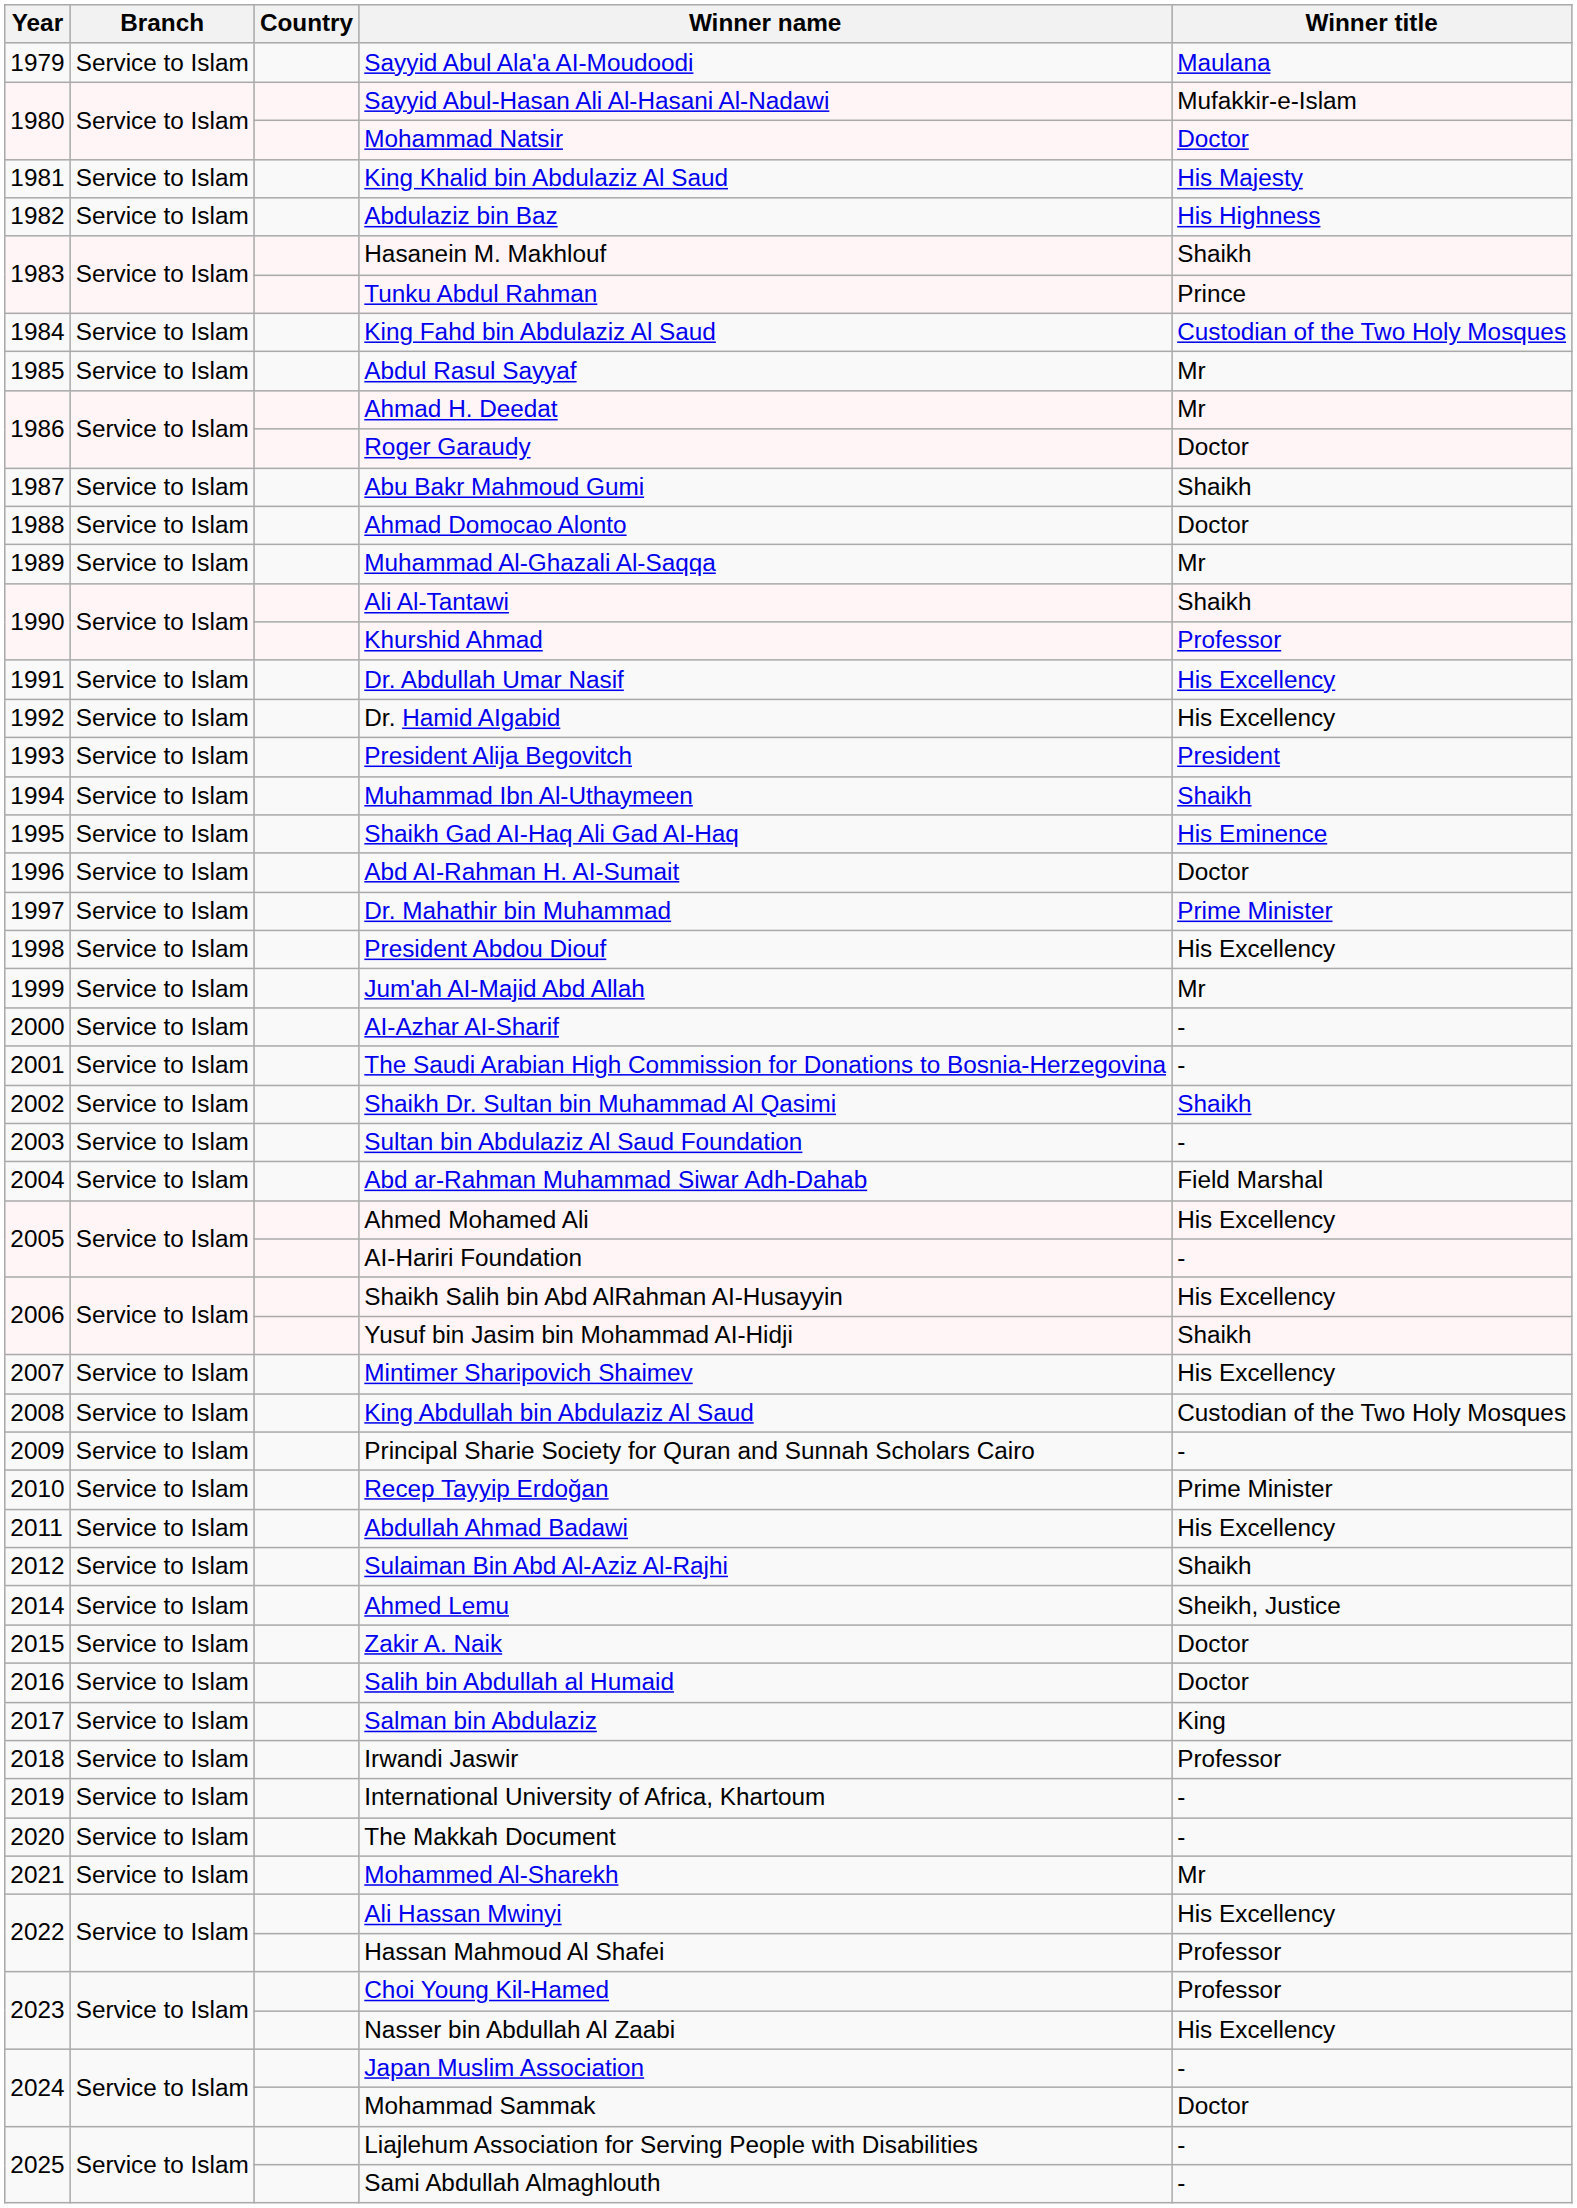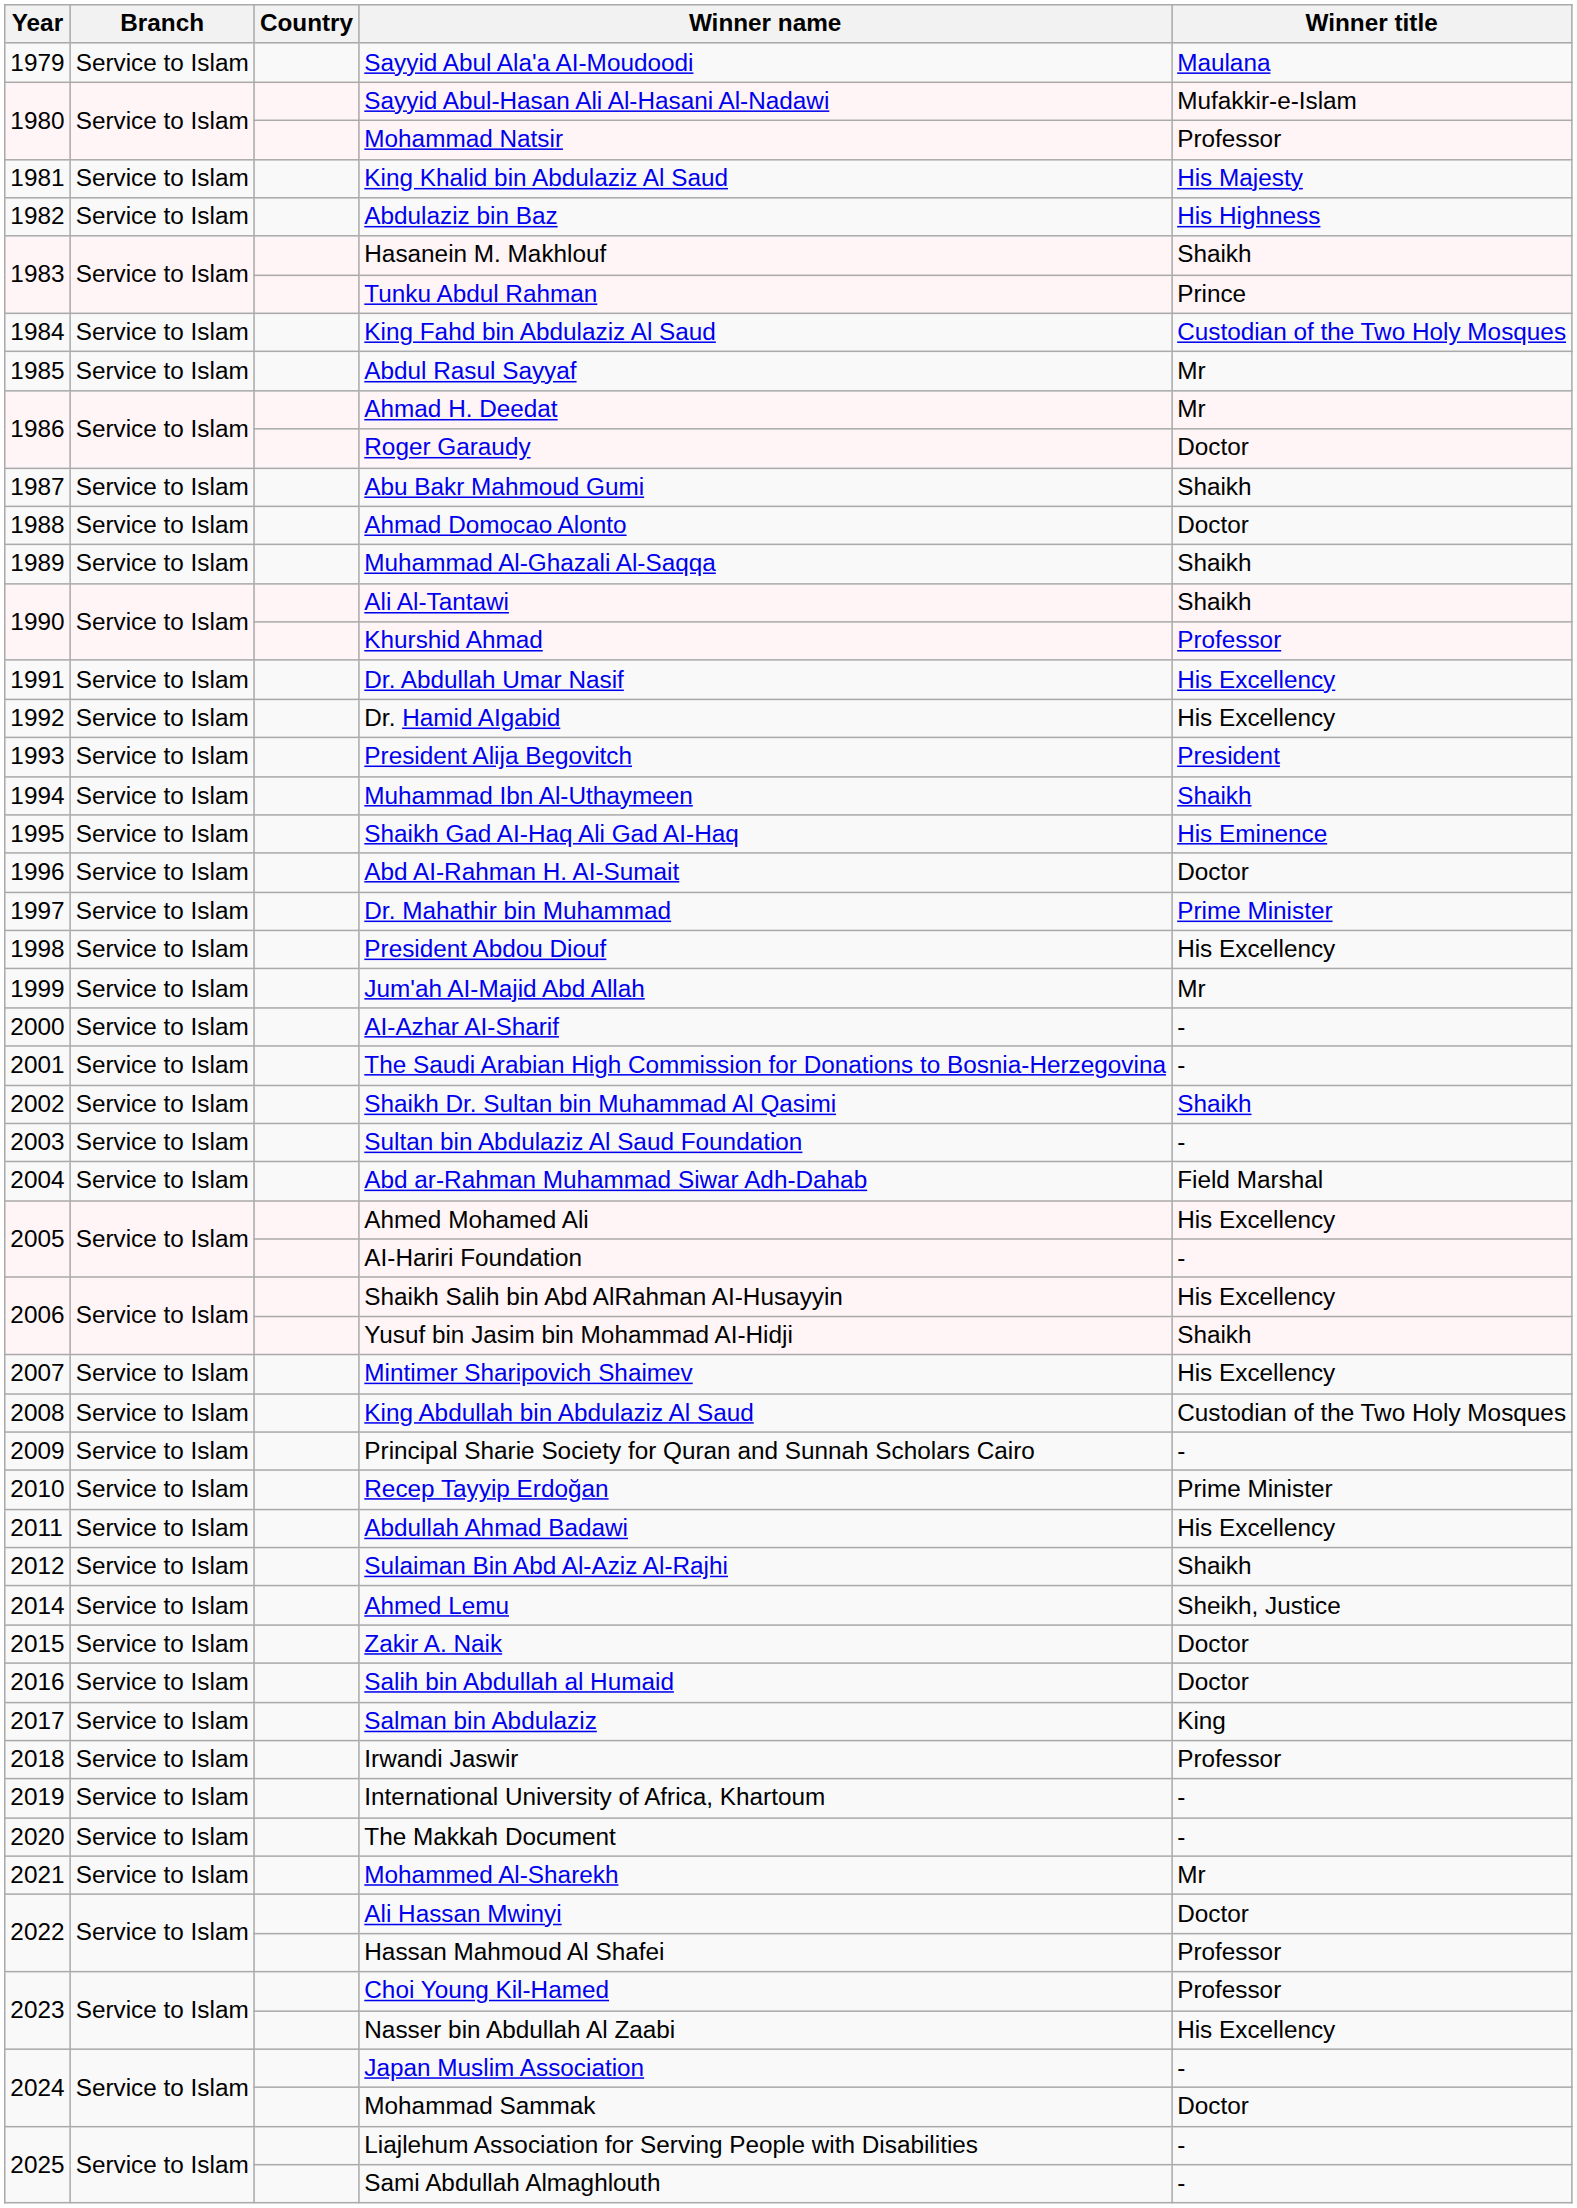(1213, 139) Doctor -> (1229, 139) Professor
(1191, 563) Mr -> (1214, 563) Shaikh
(1256, 1913) His Excellency -> (1213, 1913) Doctor
